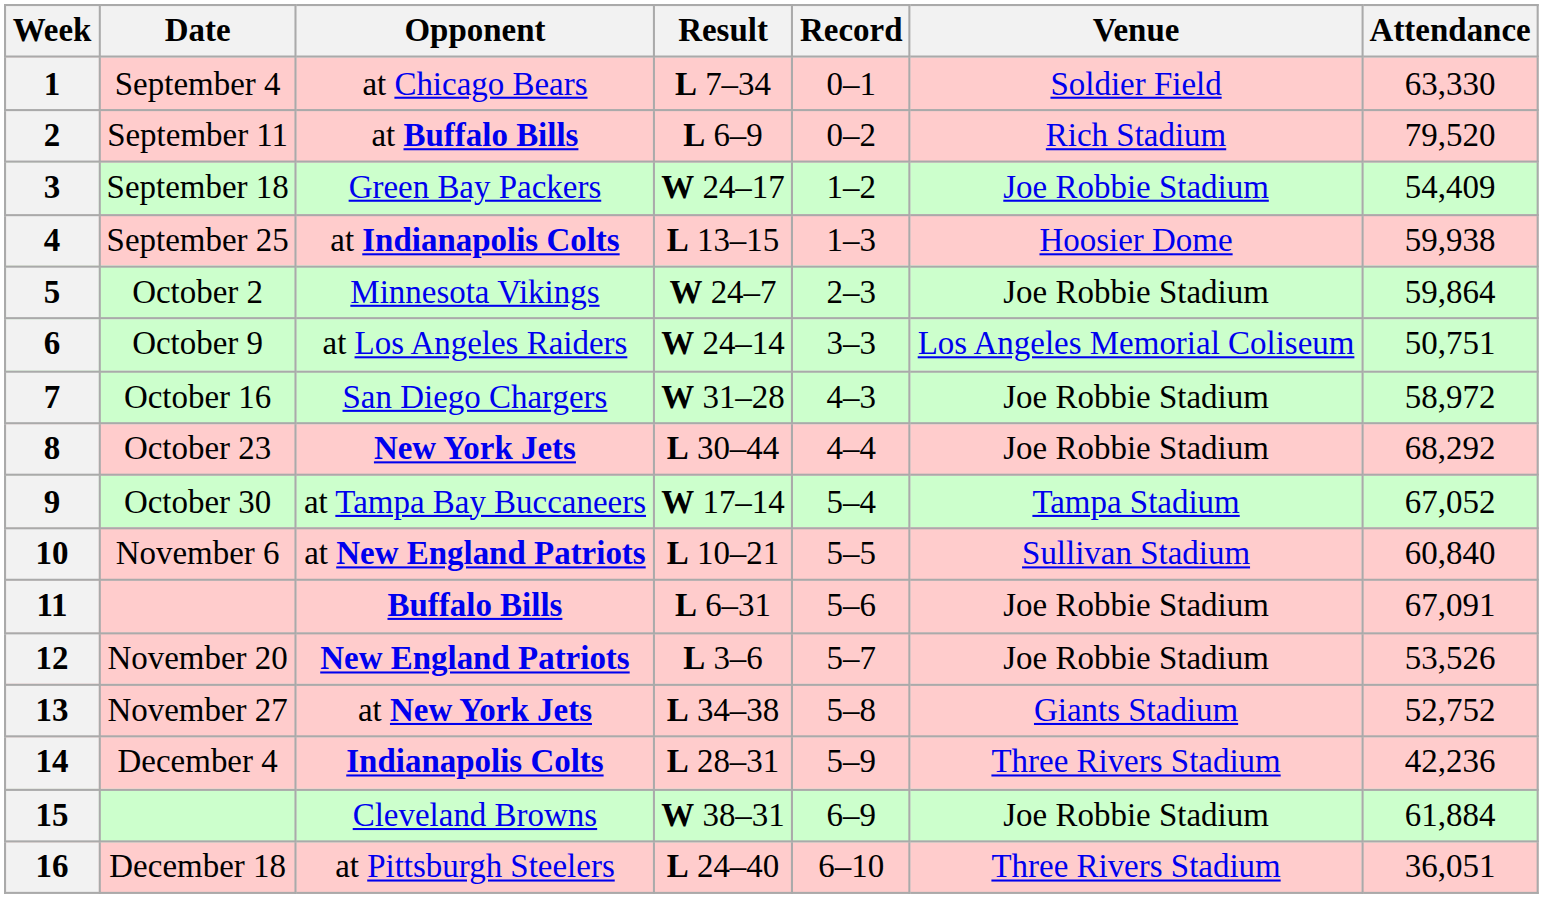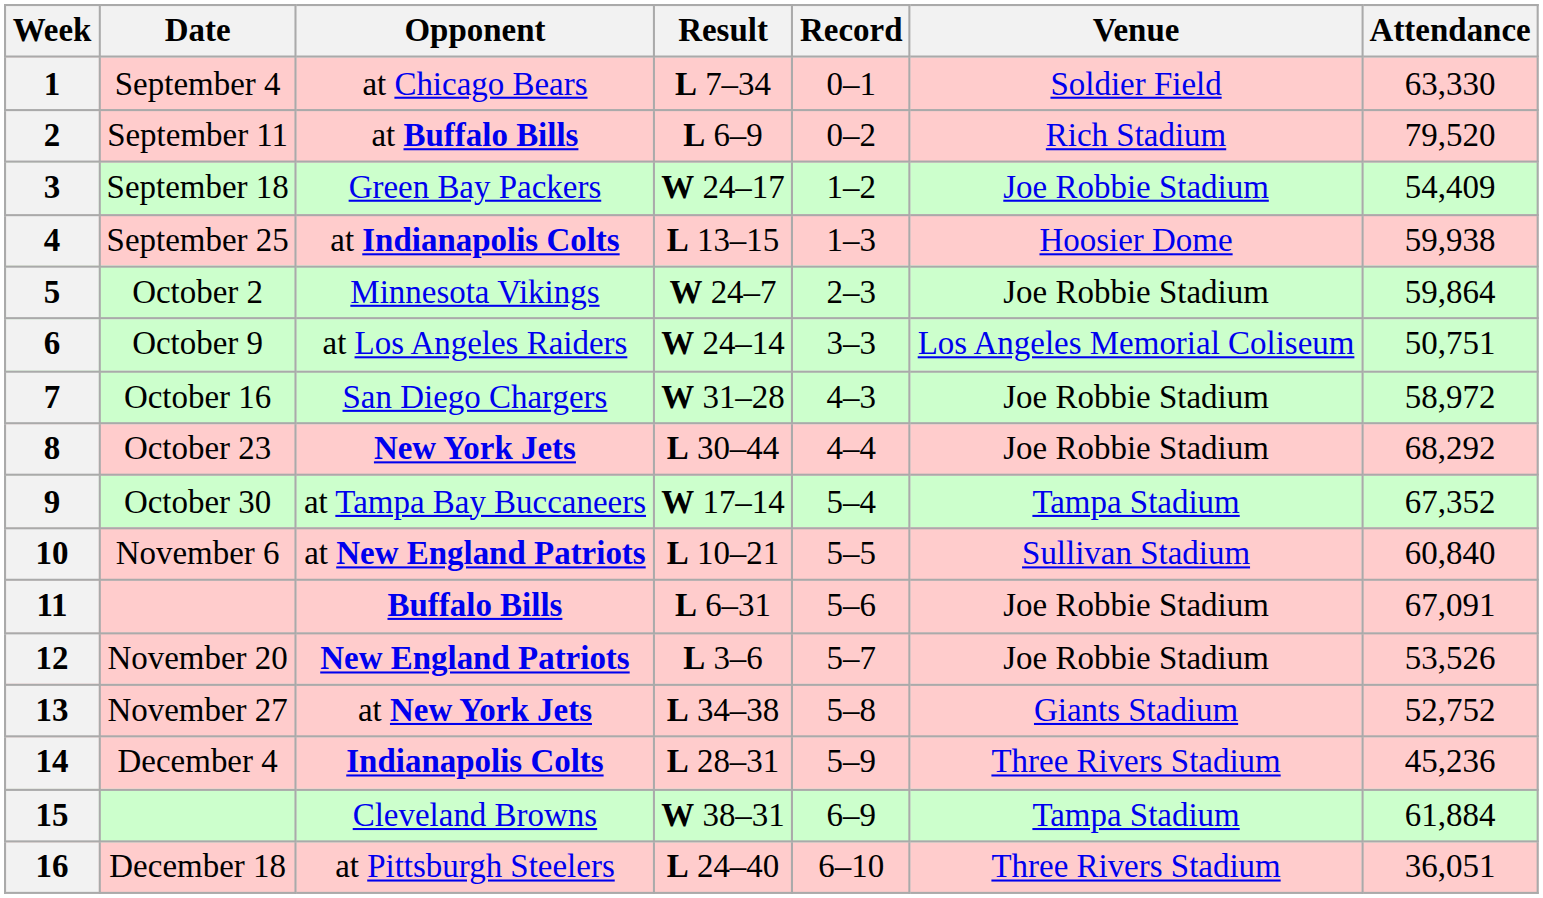(1450, 501) 67,052 -> (1450, 501) 67,352
(1450, 762) 42,236 -> (1450, 762) 45,236
(1136, 814) Joe Robbie Stadium -> (1136, 814) Tampa Stadium
